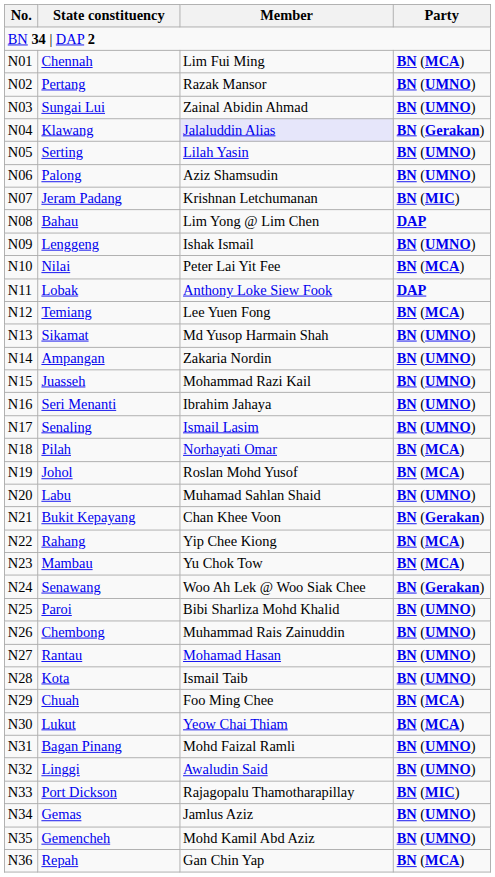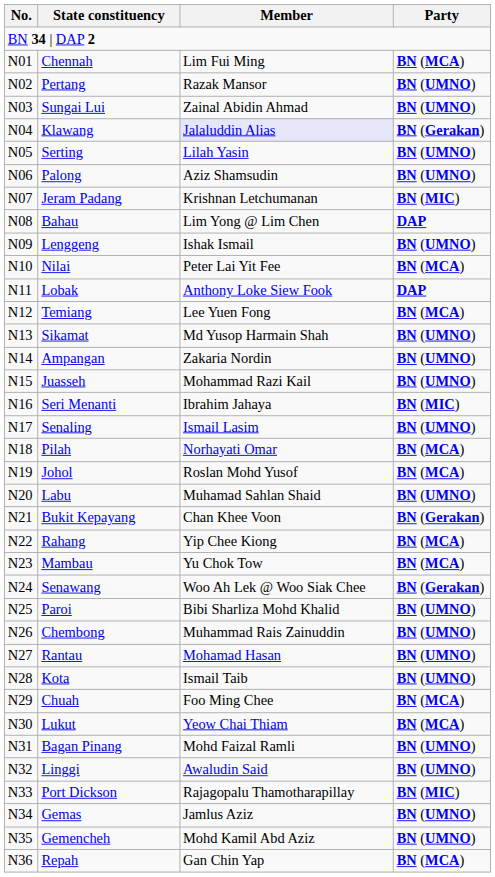(436, 404) BN (UMNO) -> (428, 404) BN (MIC)
